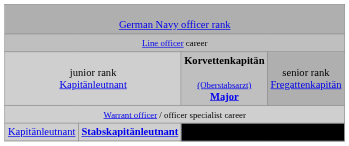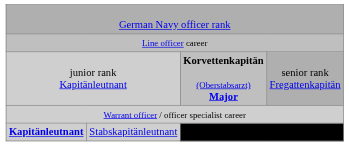(42, 132) normal -> (46, 132) bold
(130, 132) bold -> (133, 132) normal
